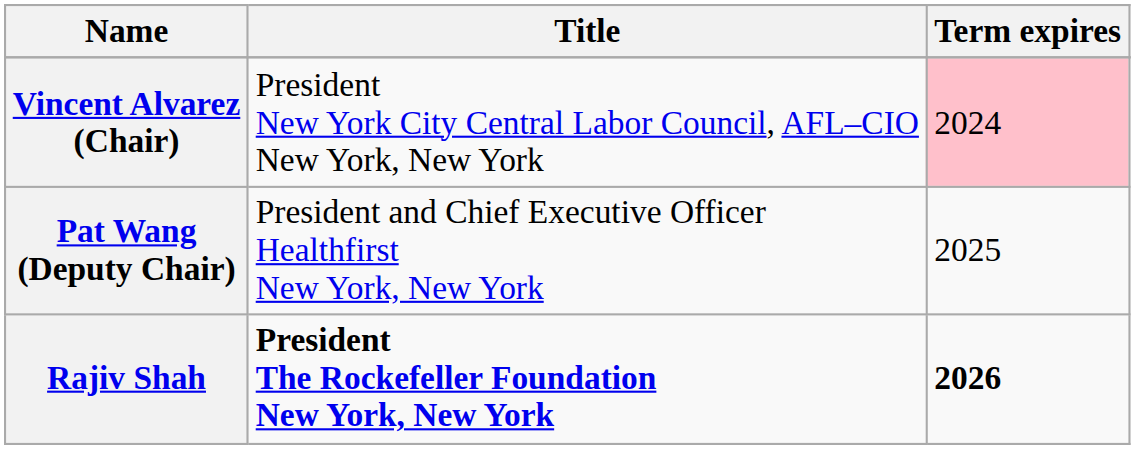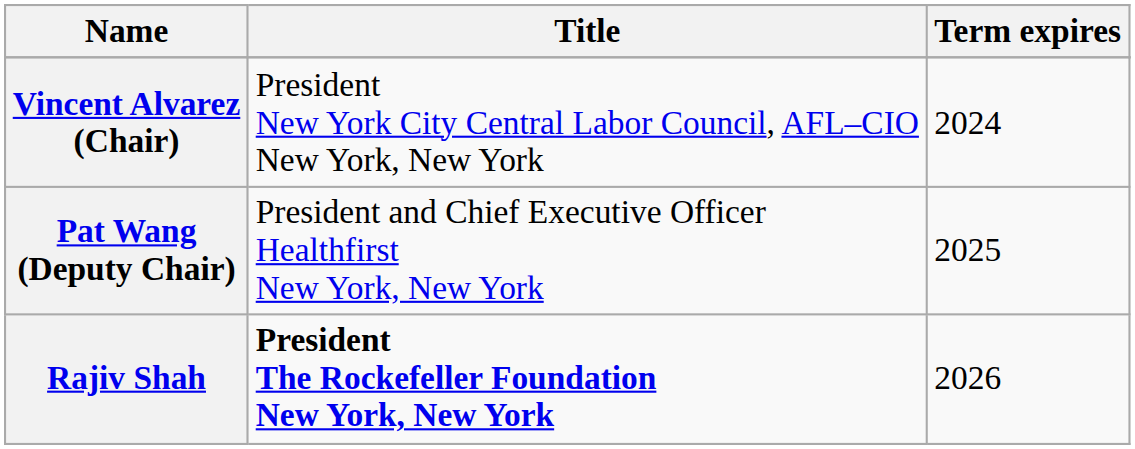(968, 121) pink background -> (968, 121) no background
(968, 378) bold -> (968, 378) normal
